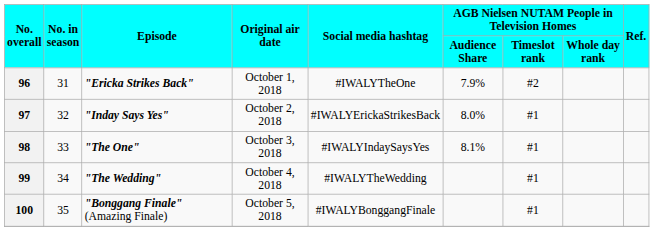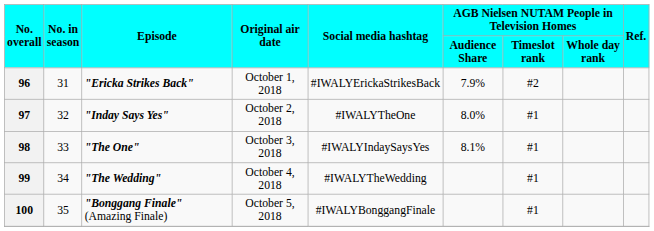(375, 83) #IWALYTheOne -> (375, 83) #IWALYErickaStrikesBack
(375, 115) #IWALYErickaStrikesBack -> (375, 115) #IWALYTheOne
